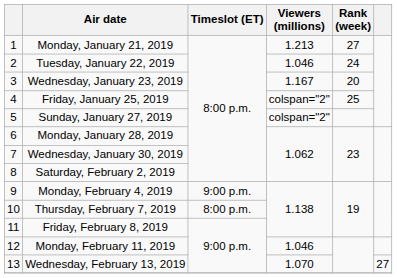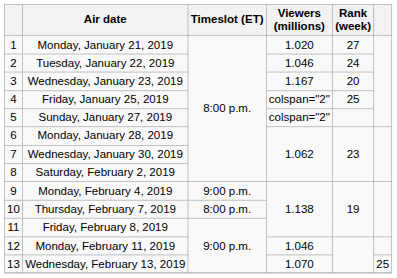(299, 44) 1.213 -> (299, 44) 1.020
(383, 264) 27 -> (383, 264) 25
